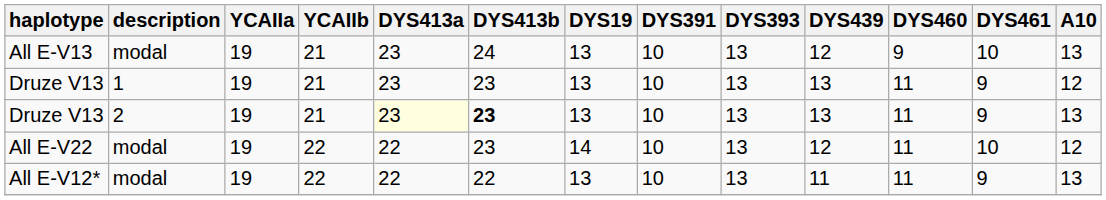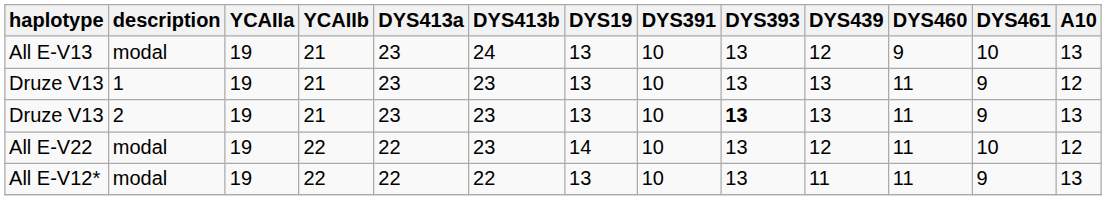(389, 115) lightyellow background -> (389, 115) no background
(484, 115) bold -> (484, 115) normal
(736, 115) normal -> (736, 115) bold
